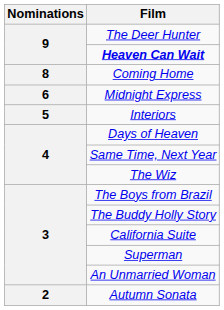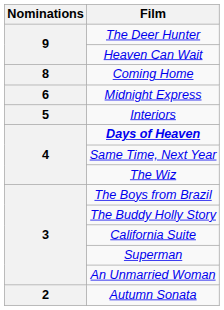(153, 54) bold -> (153, 54) normal
(153, 134) normal -> (153, 134) bold
